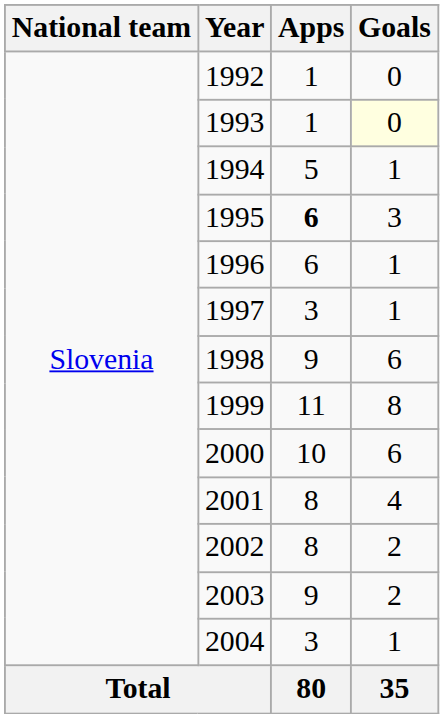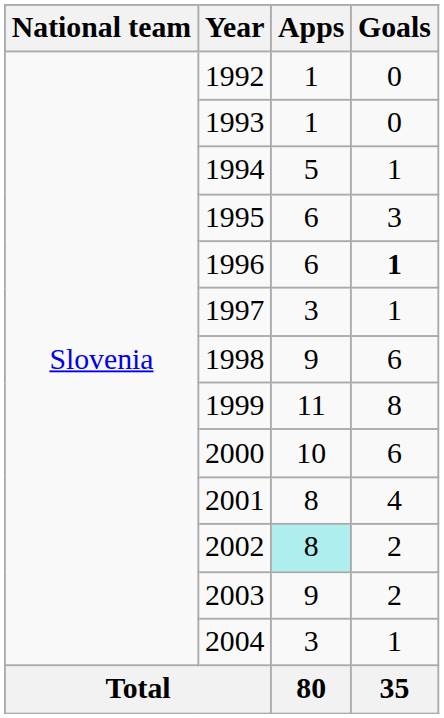(394, 122) lightyellow background -> (394, 122) no background
(311, 216) bold -> (311, 216) normal
(394, 264) normal -> (394, 264) bold
(311, 547) no background -> (311, 547) paleturquoise background
